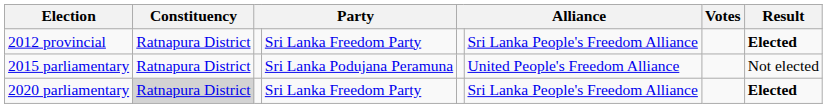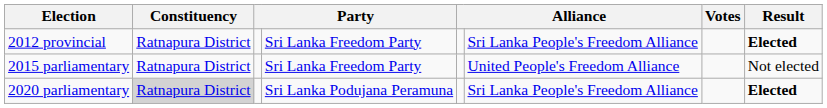(359, 66) Sri Lanka Podujana Peramuna -> (343, 66) Sri Lanka Freedom Party
(343, 90) Sri Lanka Freedom Party -> (359, 90) Sri Lanka Podujana Peramuna
